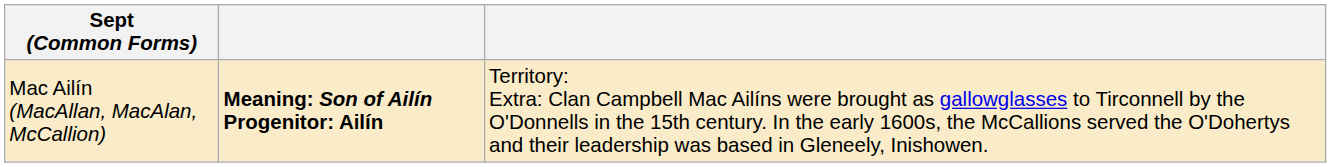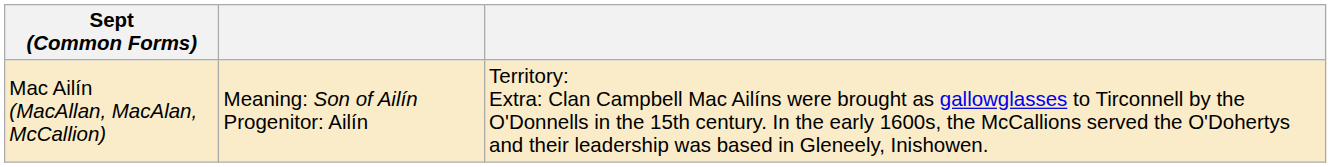(328, 110) bold -> (321, 110) normal
